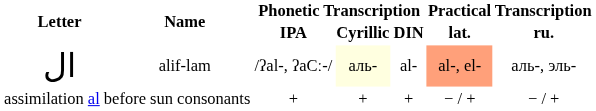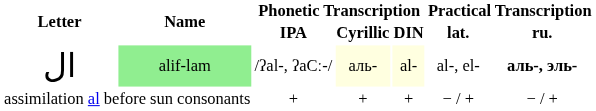(185, 65) no background -> (185, 65) lightgreen background
(409, 65) no background -> (409, 65) lightyellow background
(460, 65) lightsalmon background -> (458, 65) no background
(544, 65) normal -> (542, 65) bold
